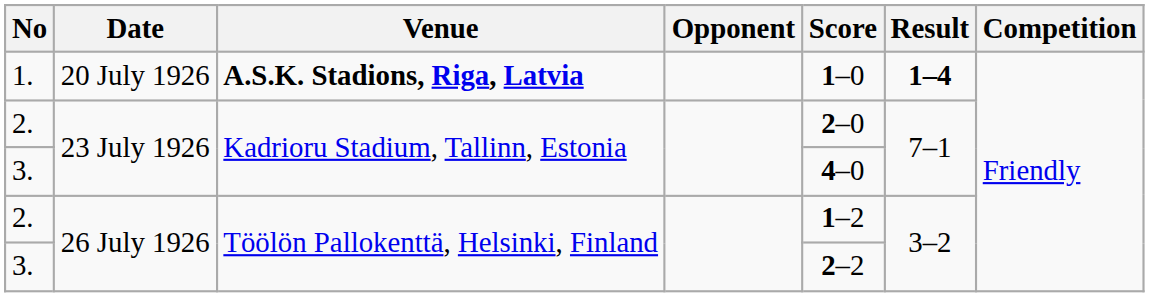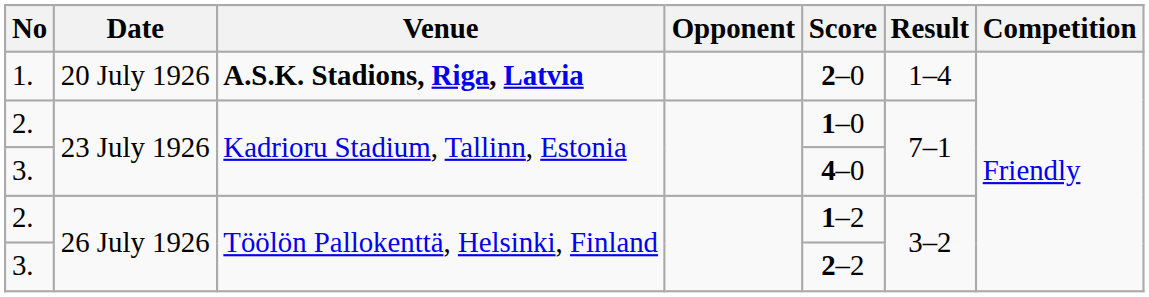(843, 75) 1–0 -> (843, 75) 2–0
(930, 75) bold -> (930, 75) normal
(843, 123) 2–0 -> (843, 123) 1–0
